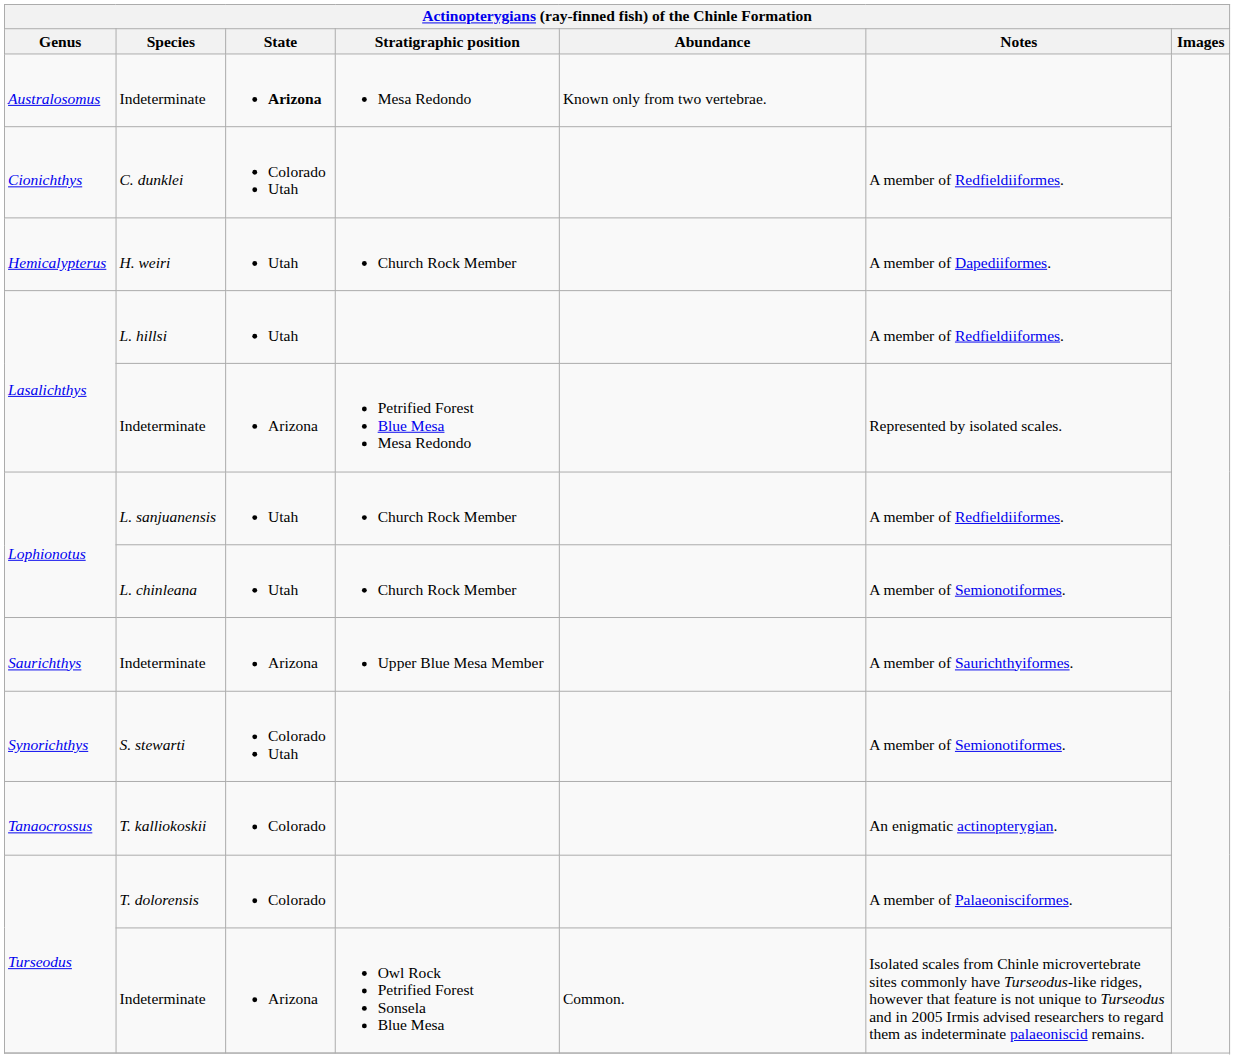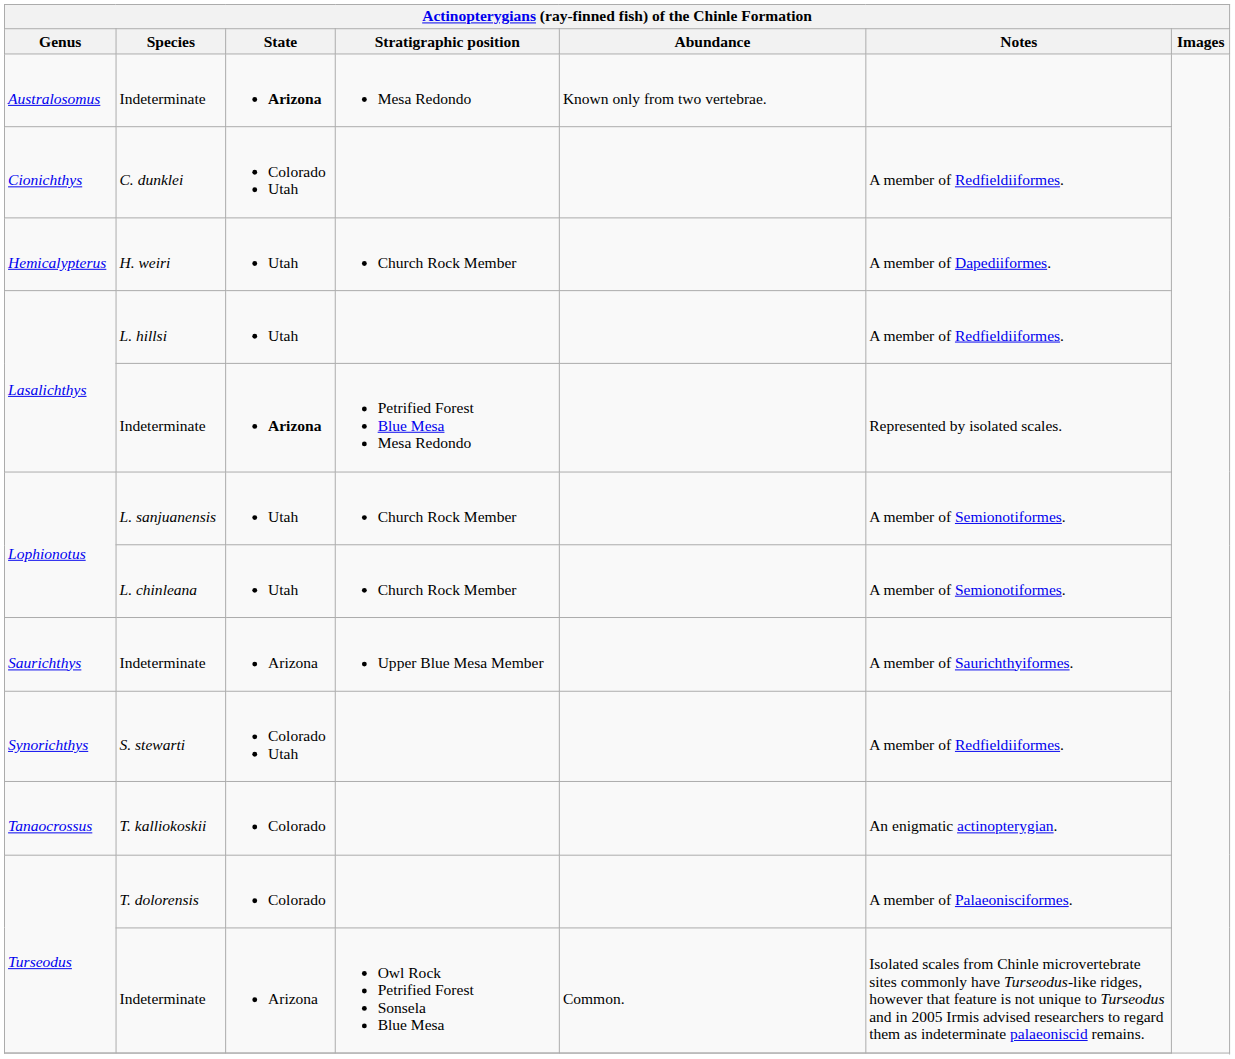(280, 426) normal -> (280, 426) bold
(967, 516) A member of Redfieldiiformes. -> (967, 516) A member of Semionotiformes.
(967, 745) A member of Semionotiformes. -> (967, 745) A member of Redfieldiiformes.
